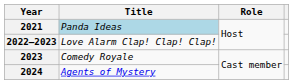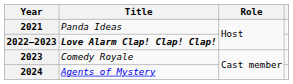(92, 27) lightblue background -> (92, 27) no background
(139, 42) normal -> (139, 42) bold
